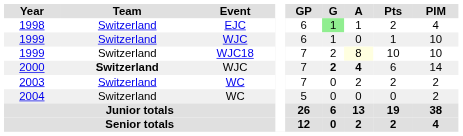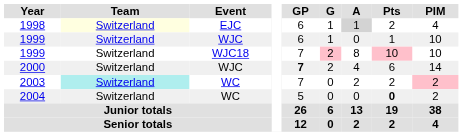(127, 25) no background -> (125, 25) lightyellow background
(333, 25) lightgreen background -> (331, 25) no background
(359, 25) no background -> (356, 25) lightgrey background
(333, 53) no background -> (331, 53) pink background
(359, 53) lightyellow background -> (356, 53) no background
(393, 53) no background -> (392, 53) pink background
(127, 68) bold -> (125, 68) normal
(304, 68) normal -> (301, 68) bold
(333, 68) bold -> (331, 68) normal
(359, 68) bold -> (356, 68) normal
(127, 82) no background -> (125, 82) paleturquoise background
(436, 82) no background -> (435, 82) pink background
(393, 96) normal -> (392, 96) bold
